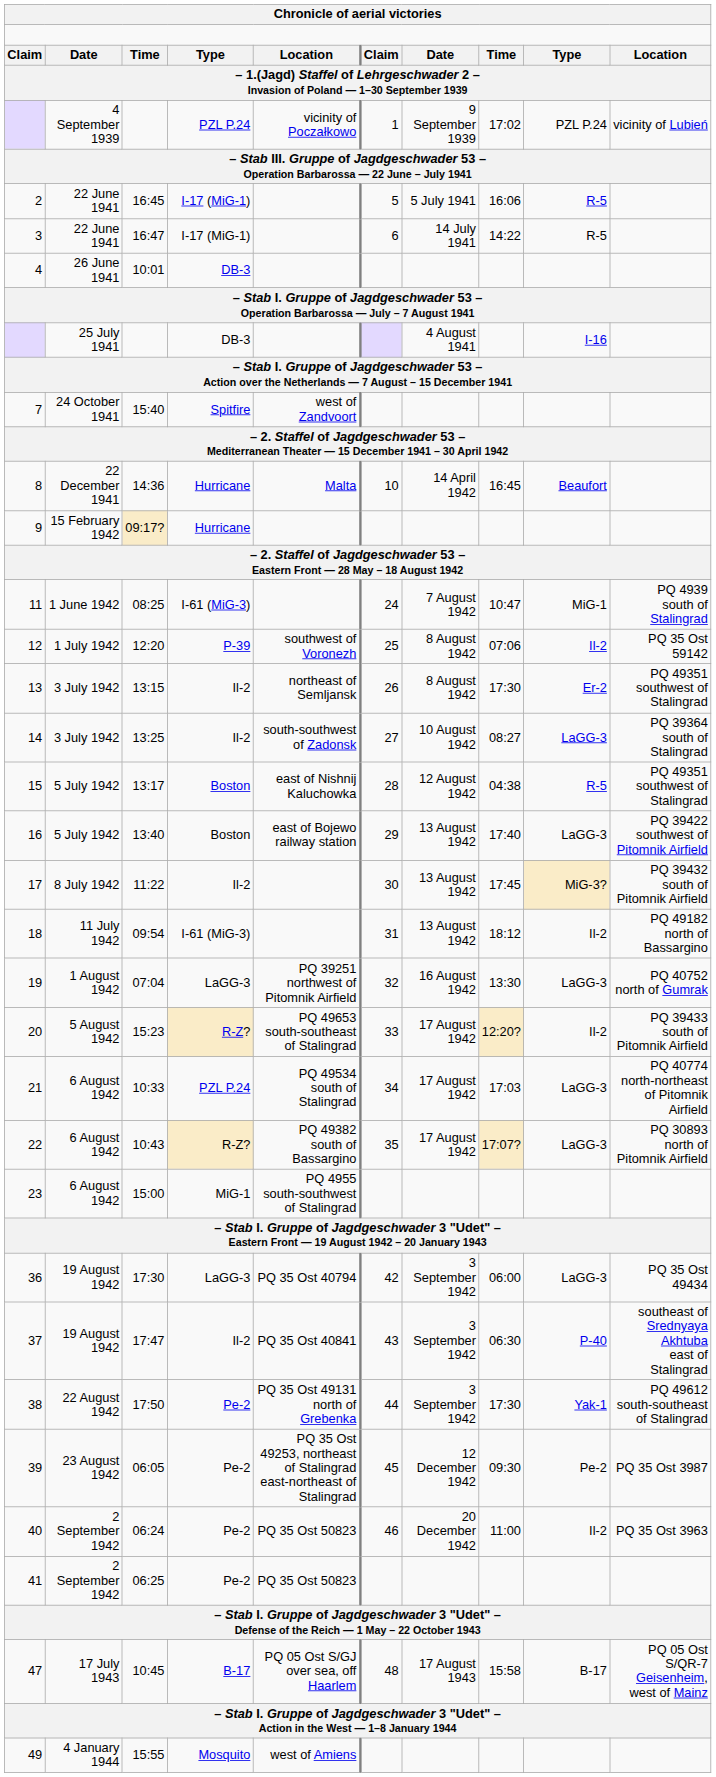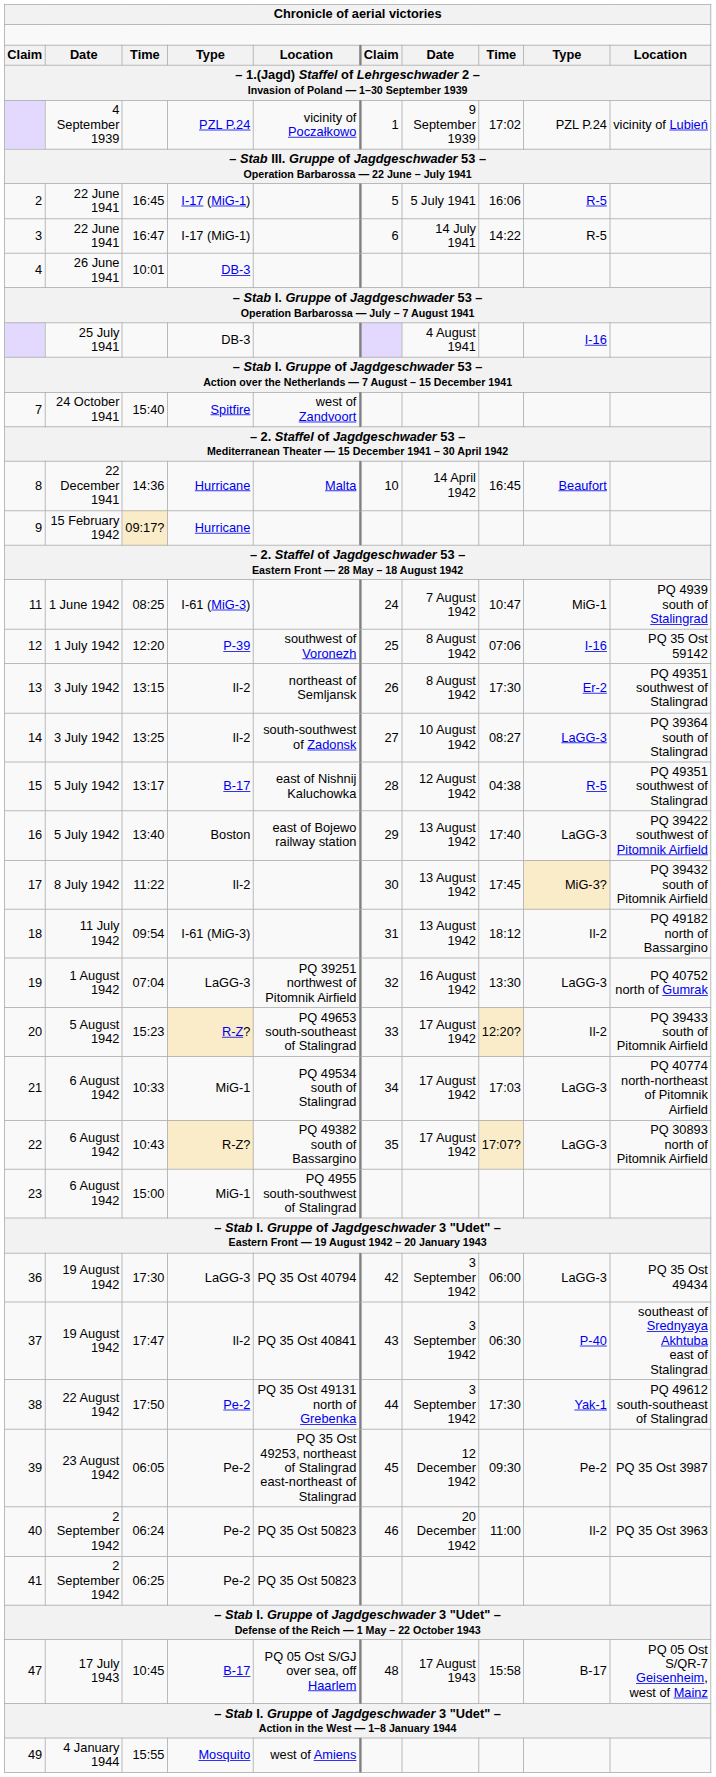(598, 646) Il-2 -> (596, 646) I-16
(230, 786) Boston -> (237, 786) B-17
(225, 1088) PZL P.24 -> (233, 1088) MiG-1
